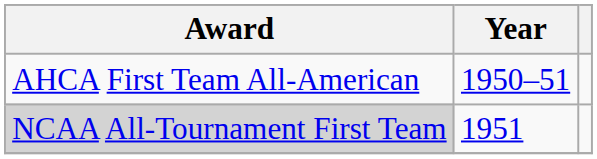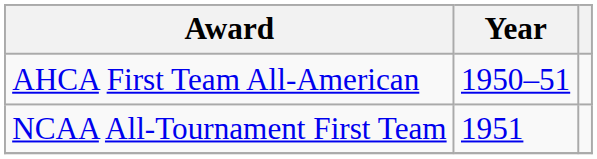(229, 128) lightgrey background -> (229, 128) no background
